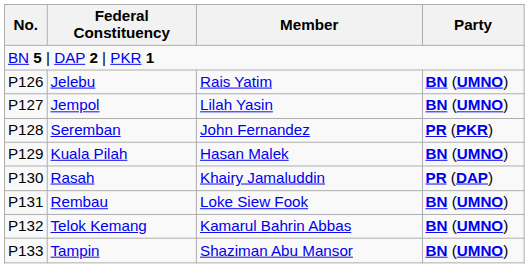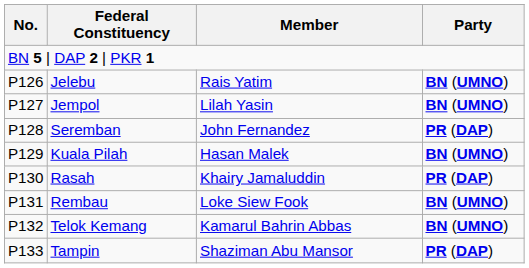(459, 130) PR (PKR) -> (459, 130) PR (DAP)
(467, 250) BN (UMNO) -> (459, 250) PR (DAP)
